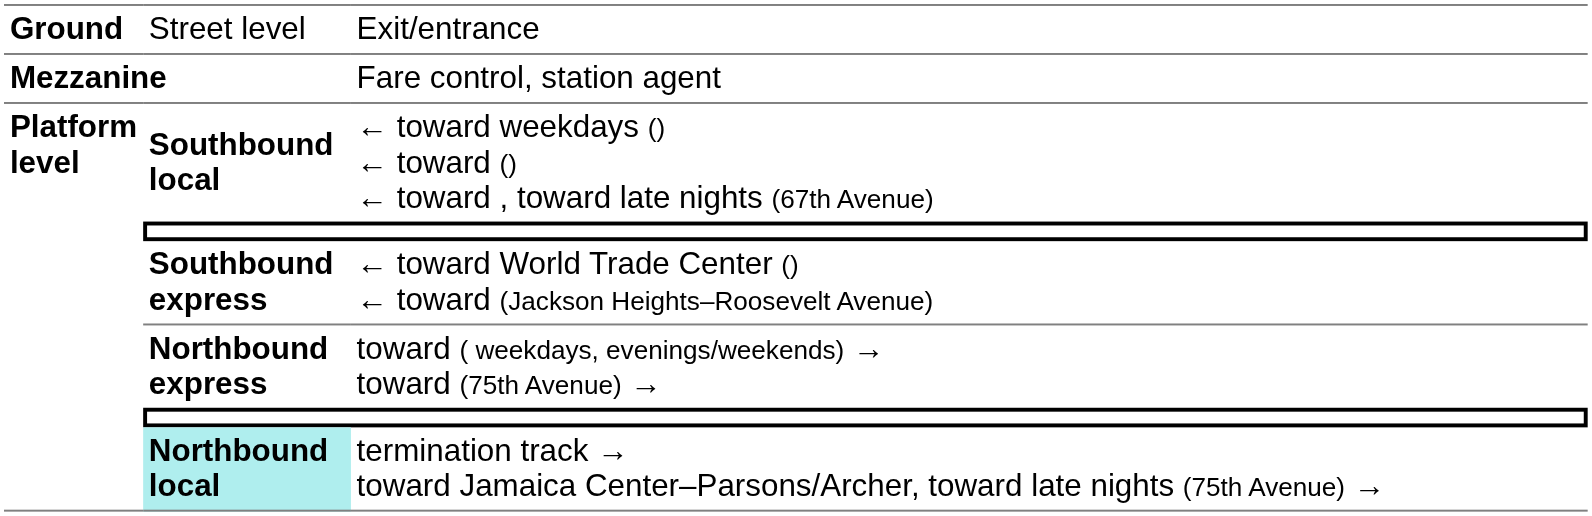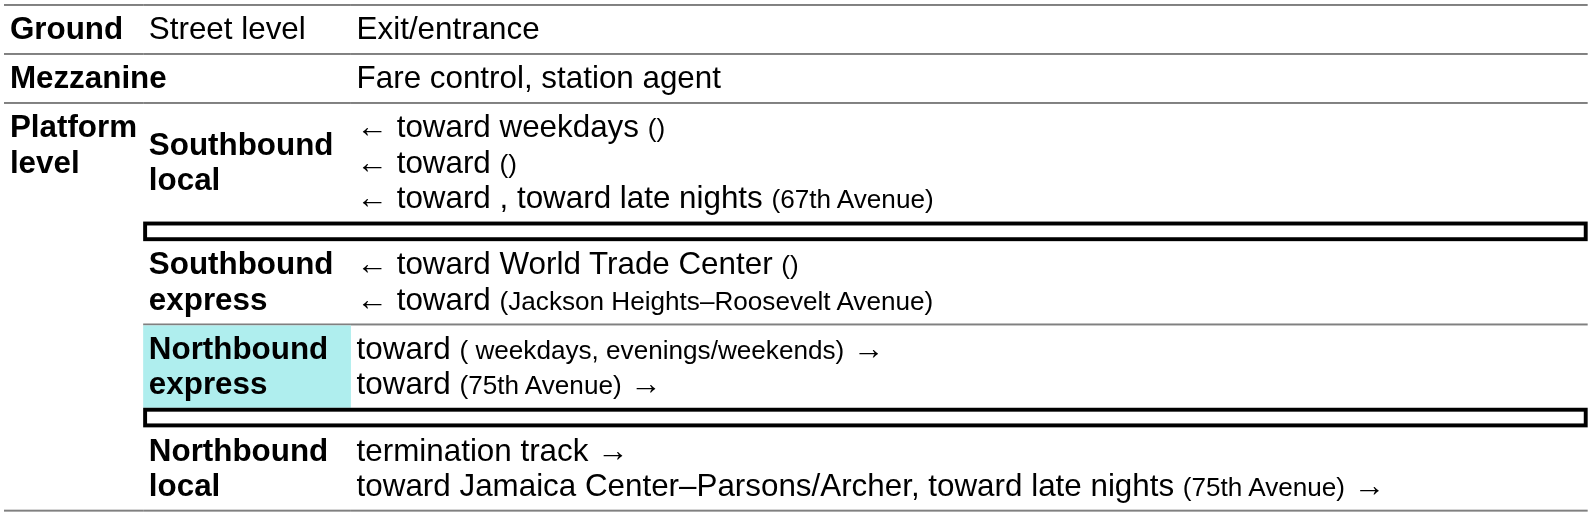(239, 366) no background -> (239, 366) paleturquoise background
(239, 468) paleturquoise background -> (239, 468) no background
